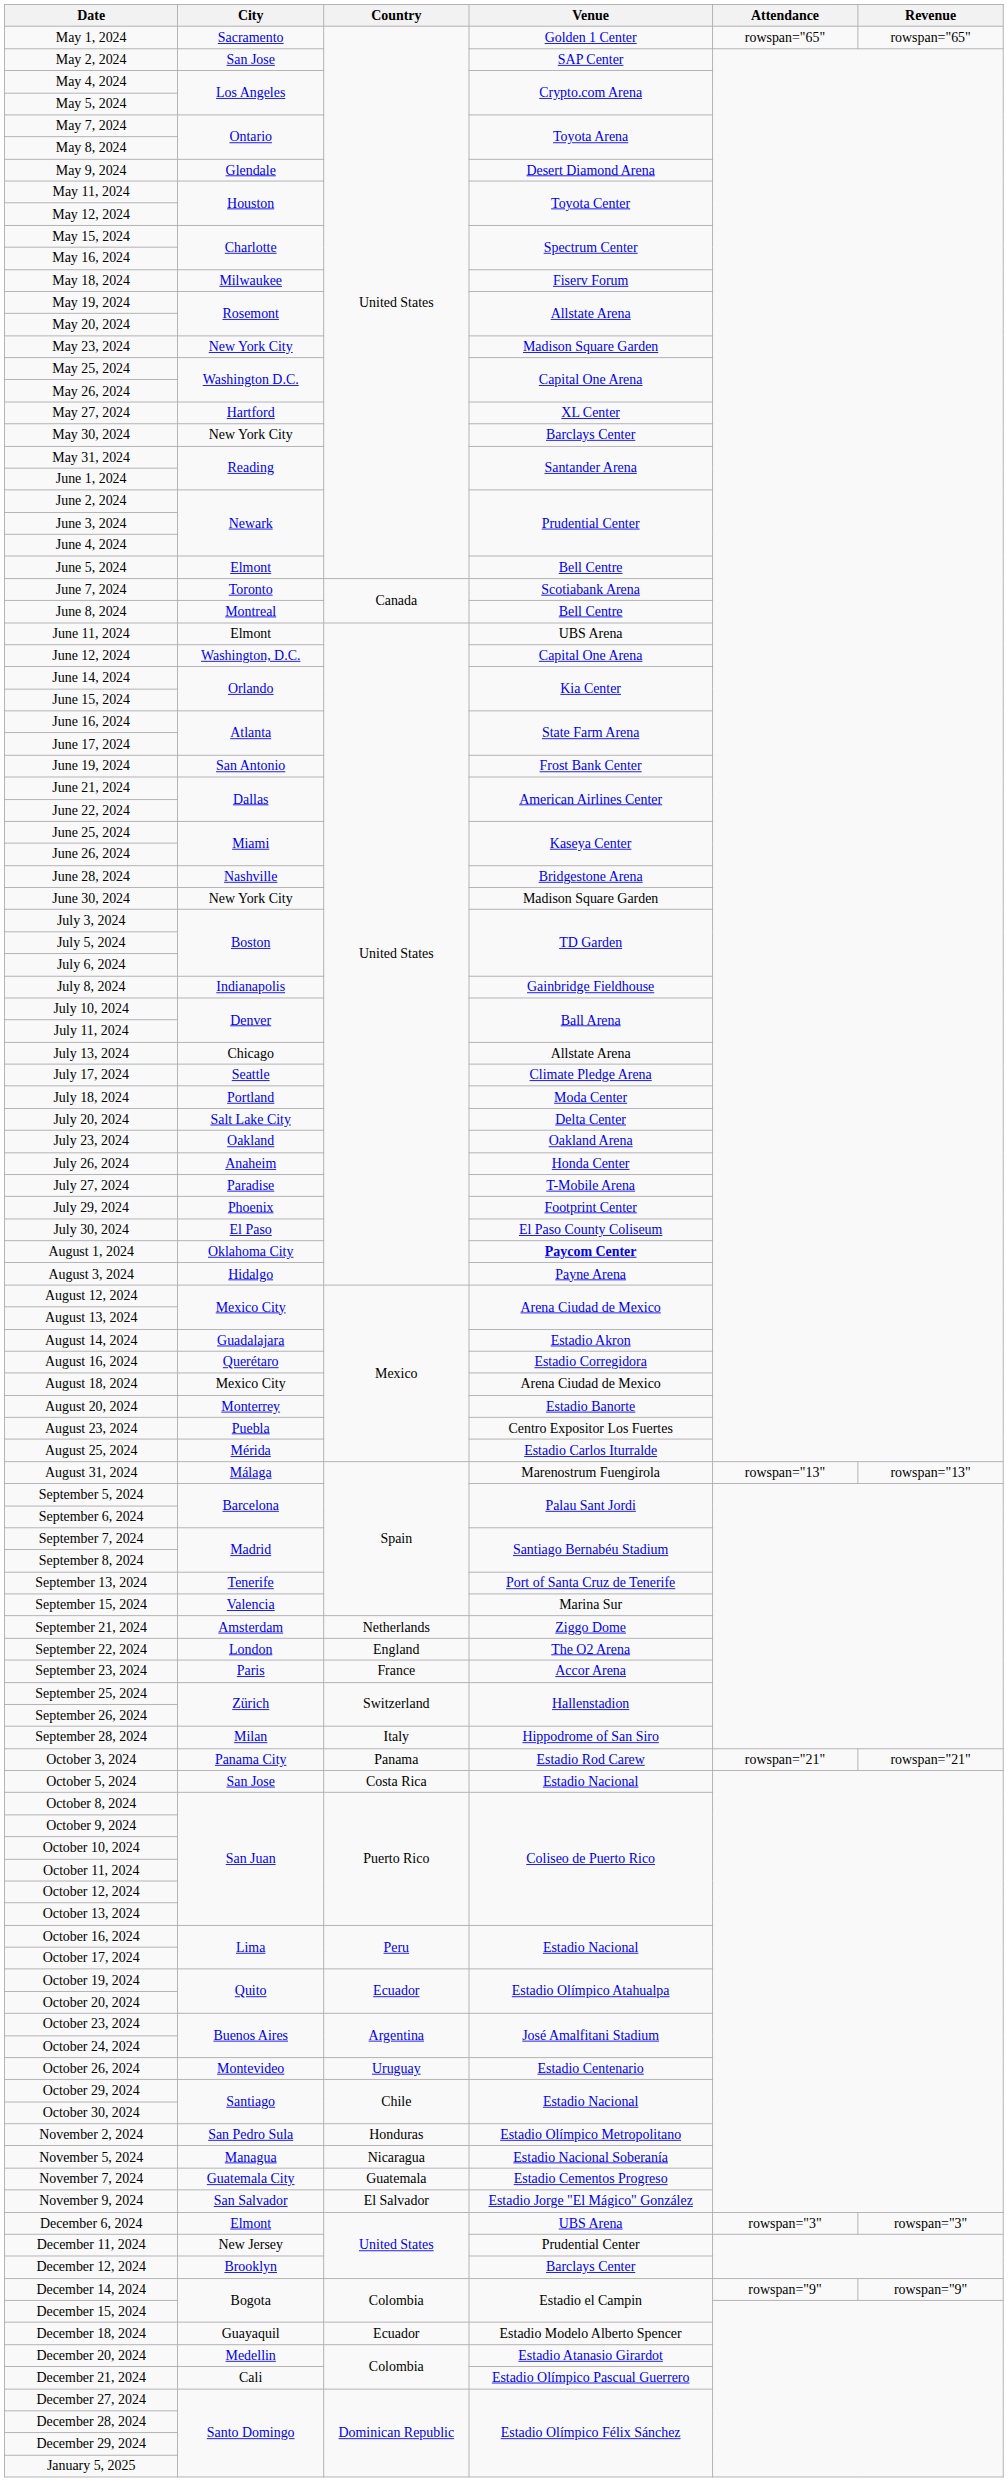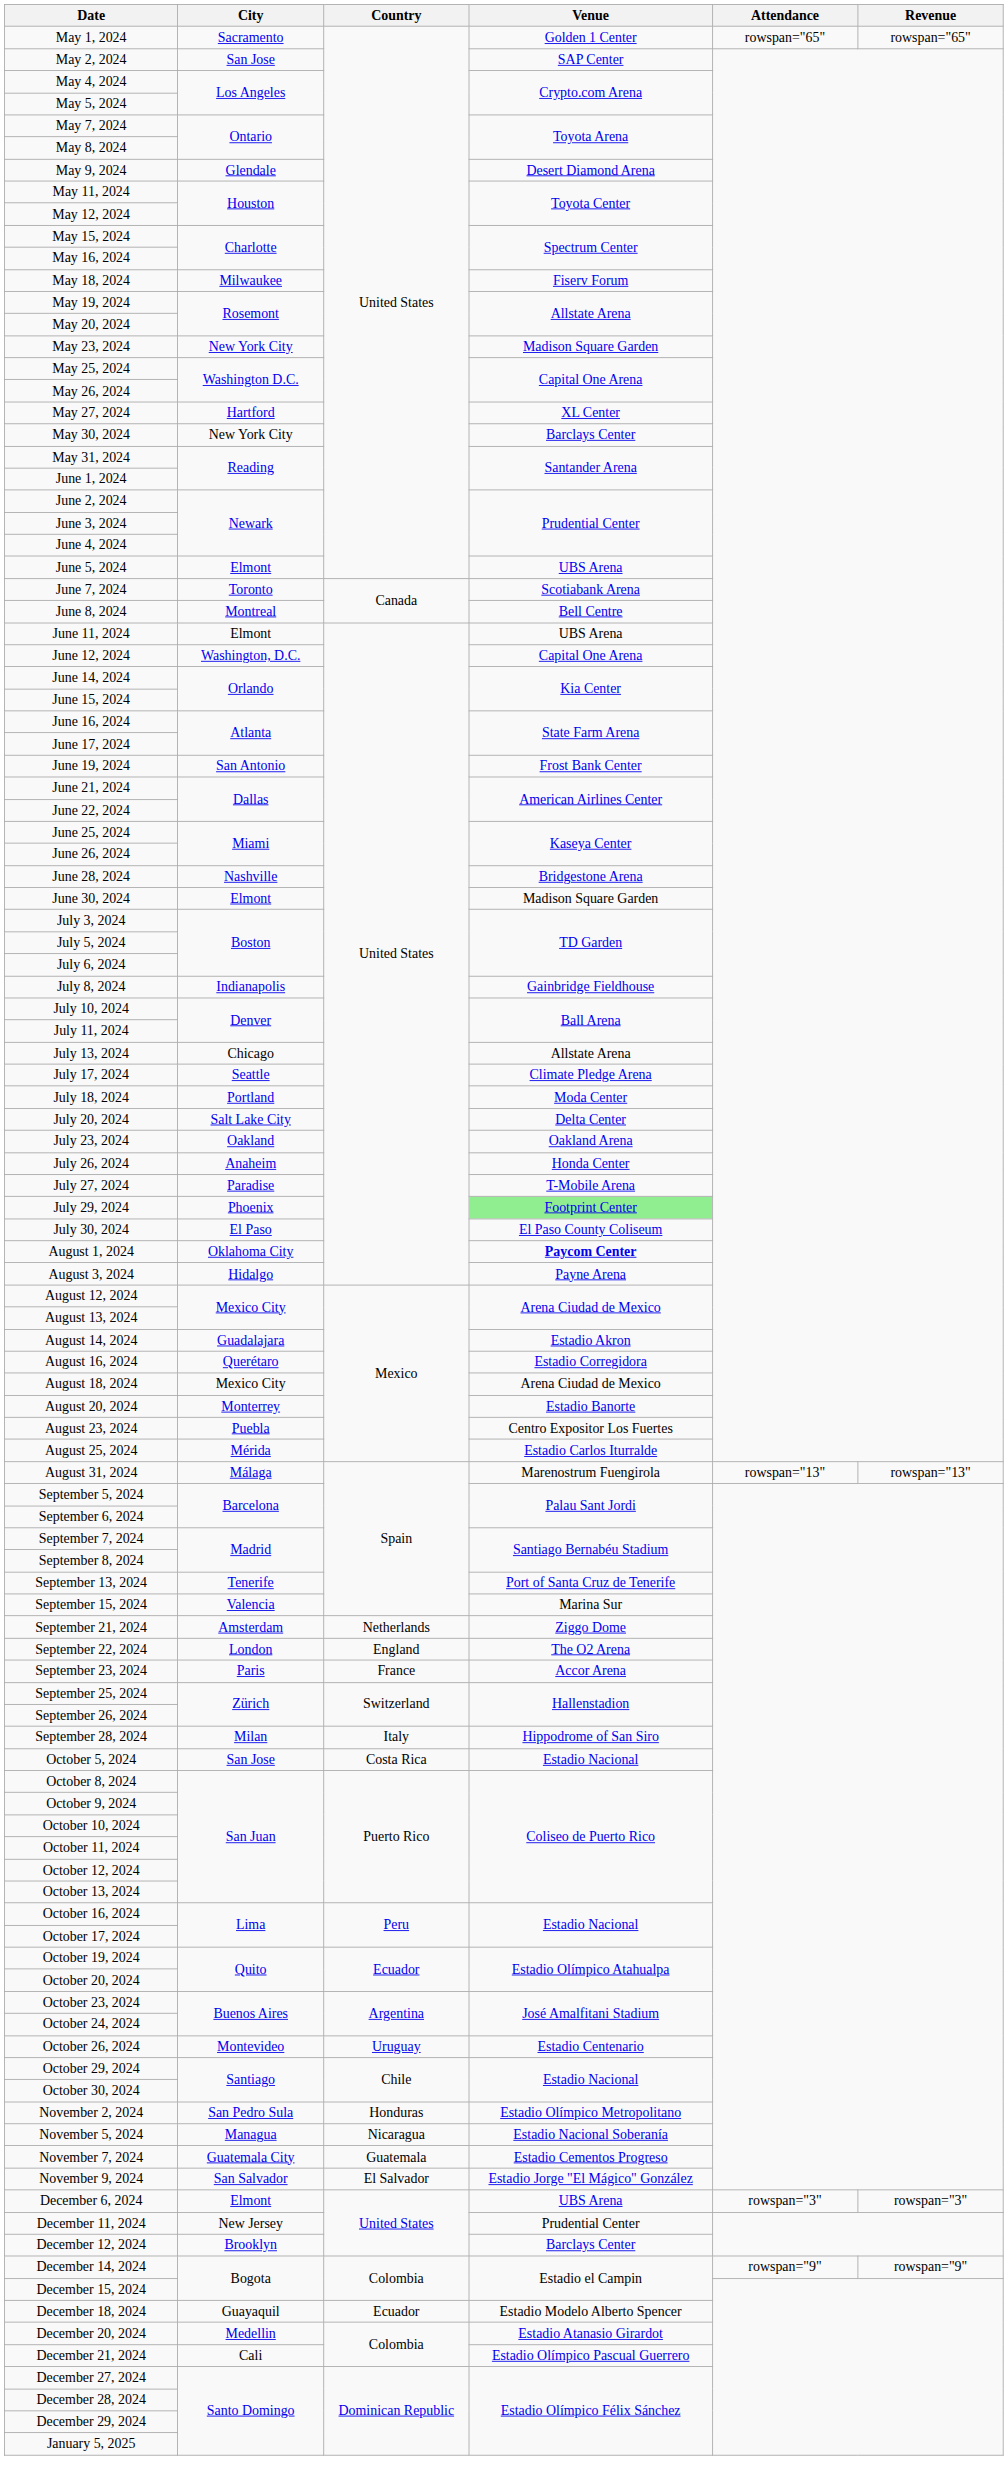(591, 567) Bell Centre -> (591, 567) UBS Arena
(251, 898) New York City -> (251, 898) Elmont
(591, 1207) no background -> (591, 1207) lightgreen background
- row: (91, 1759)
